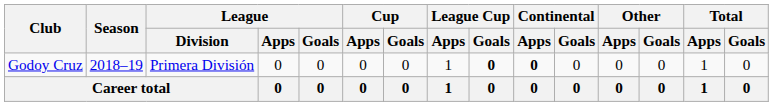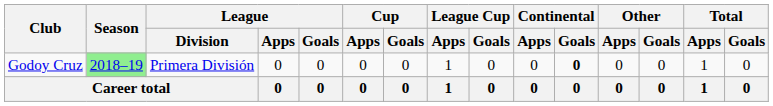(116, 64) no background -> (116, 64) lightgreen background
(491, 64) bold -> (491, 64) normal
(534, 64) bold -> (534, 64) normal
(577, 64) normal -> (577, 64) bold
